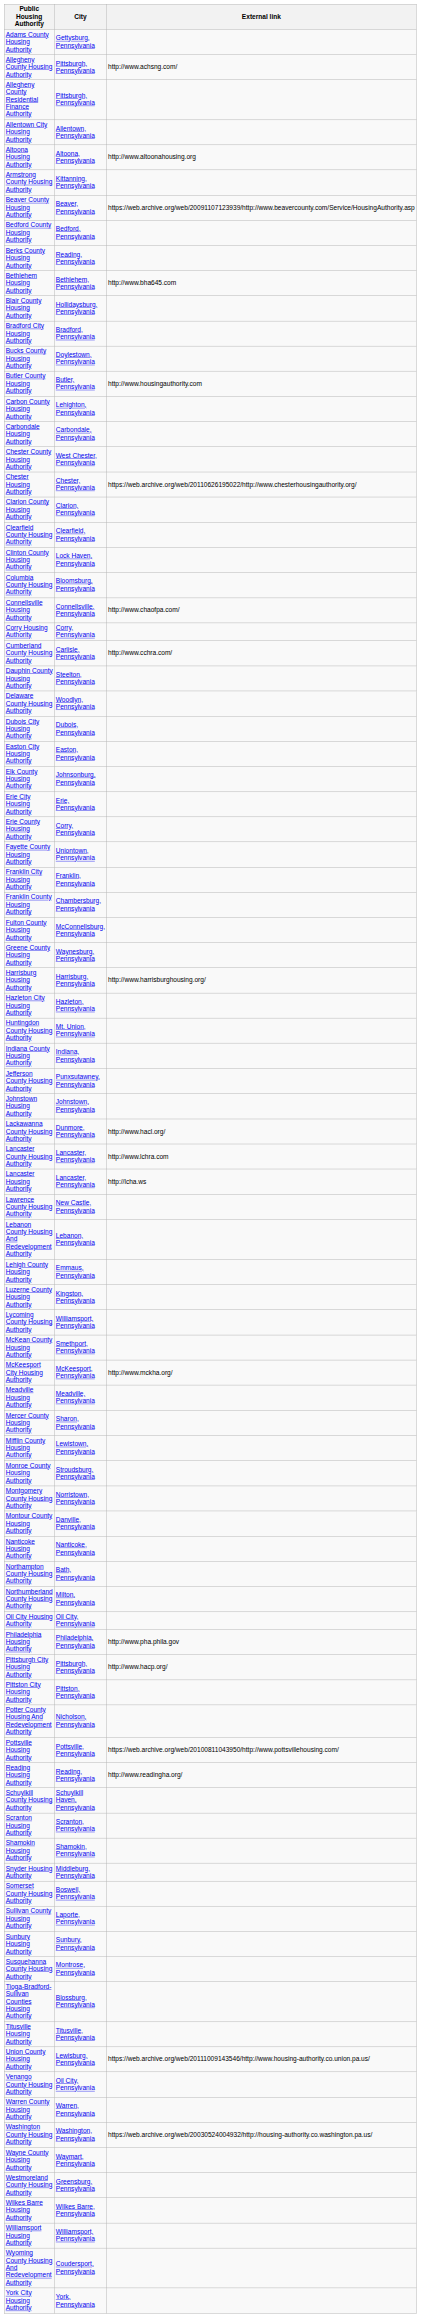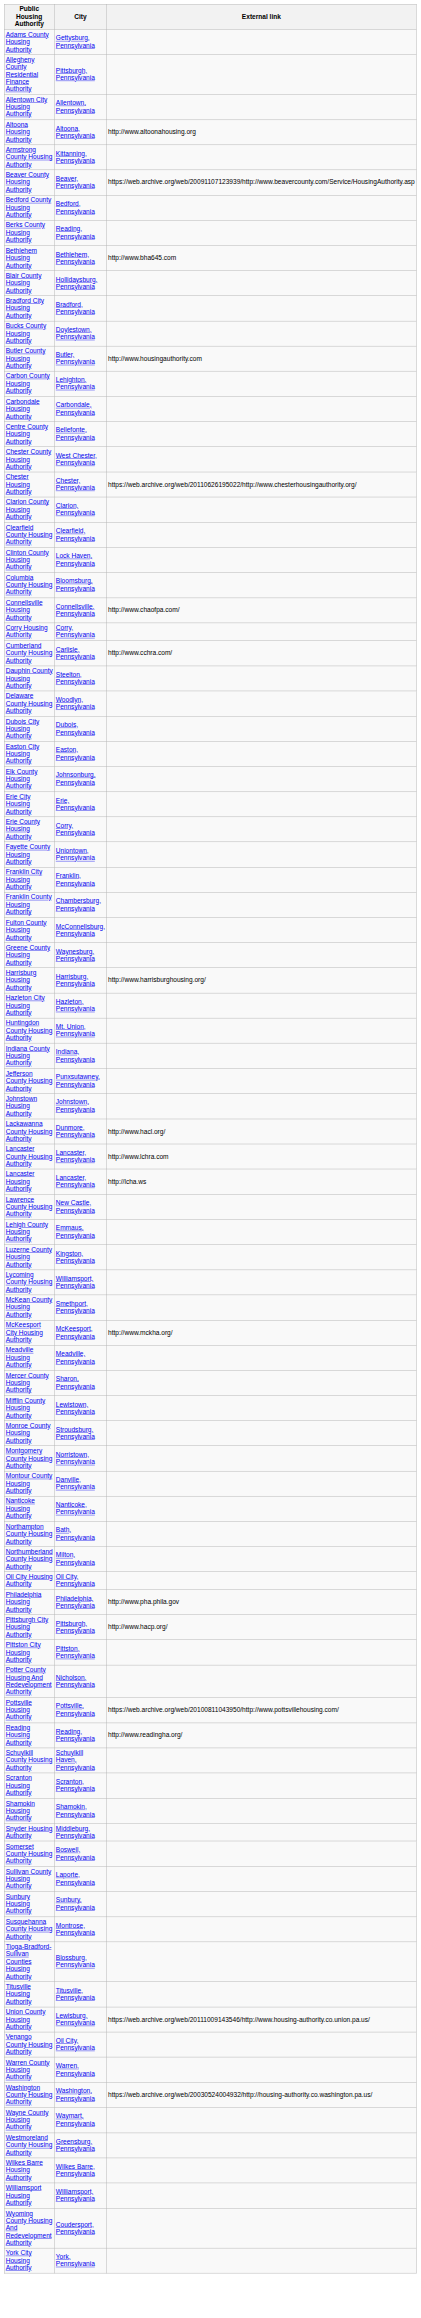- row: (29, 67)
+ row: (27, 434)
- row: (29, 1239)
